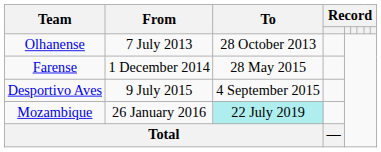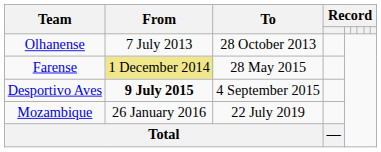(159, 67) no background -> (159, 67) khaki background
(159, 90) normal -> (159, 90) bold
(268, 112) paleturquoise background -> (268, 112) no background
